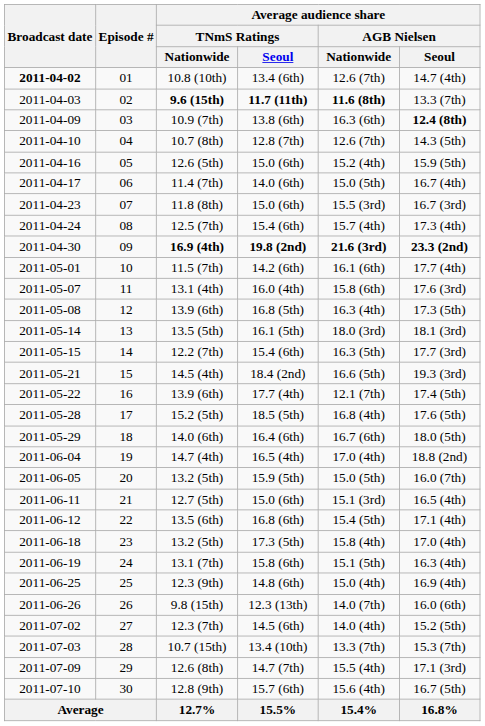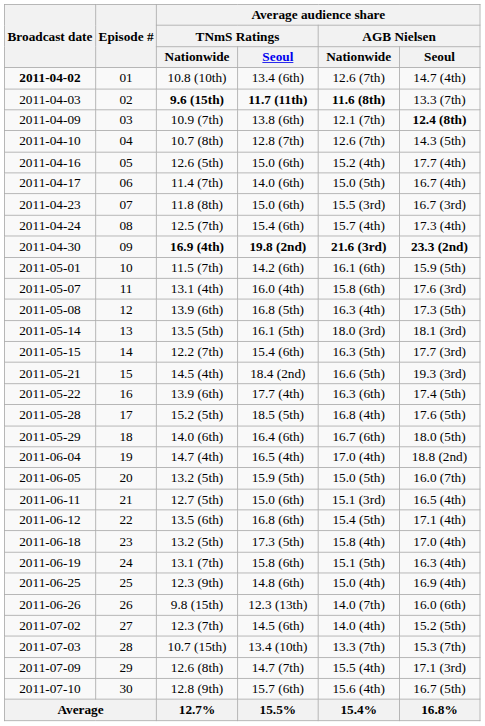(359, 120) 16.3 (6th) -> (359, 120) 12.1 (7th)
(439, 162) 15.9 (5th) -> (439, 162) 17.7 (4th)
(439, 267) 17.7 (4th) -> (439, 267) 15.9 (5th)
(359, 394) 12.1 (7th) -> (359, 394) 16.3 (6th)
